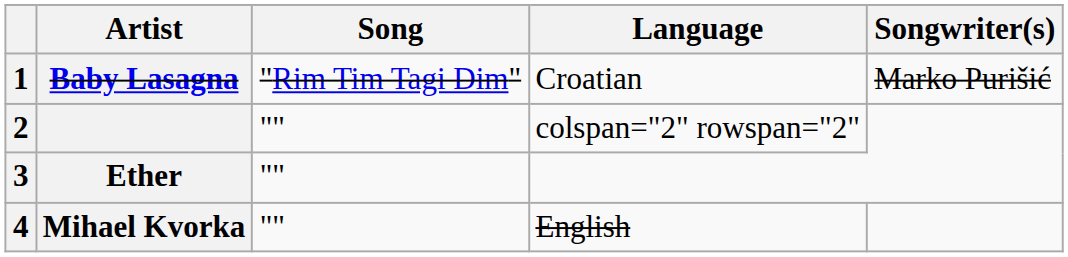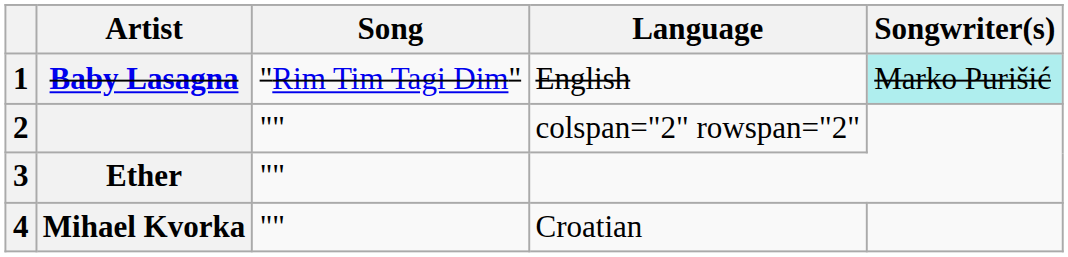(589, 78) Croatian -> (583, 78) English
(963, 78) no background -> (963, 78) paleturquoise background
(583, 226) English -> (589, 226) Croatian
